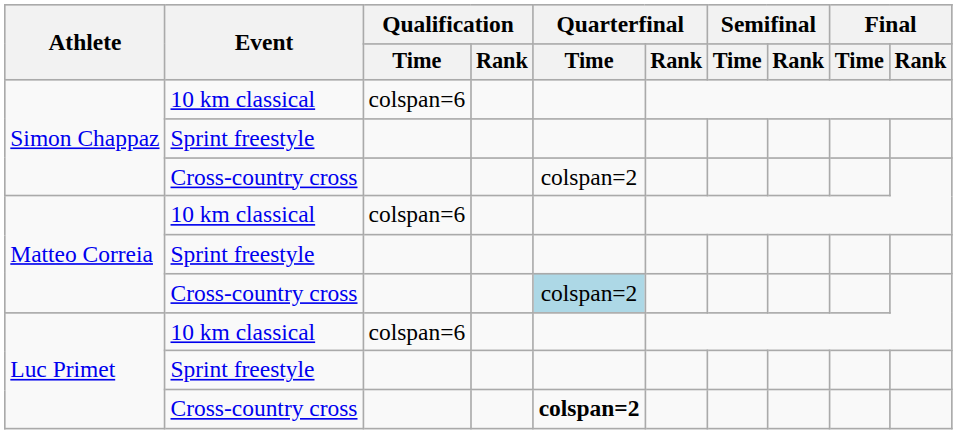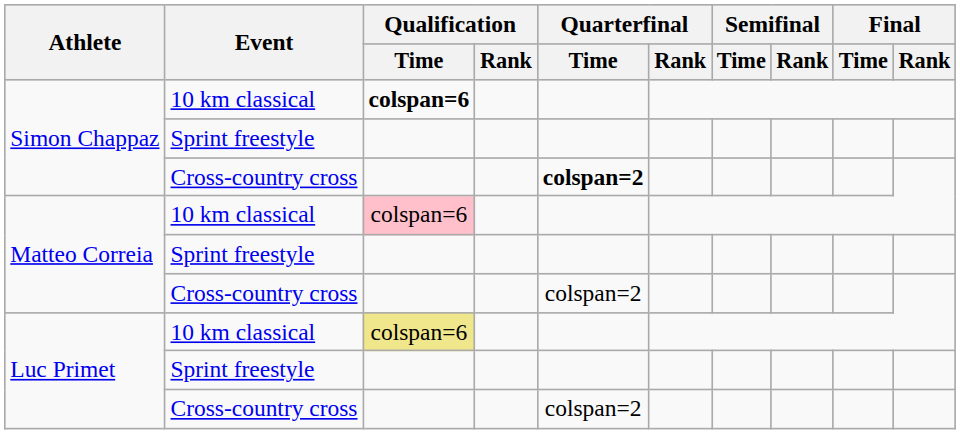(417, 99) normal -> (419, 99) bold
(589, 177) normal -> (593, 177) bold
(417, 215) no background -> (419, 215) pink background
(589, 293) lightblue background -> (593, 293) no background
(417, 331) no background -> (419, 331) khaki background
(589, 409) bold -> (593, 409) normal
